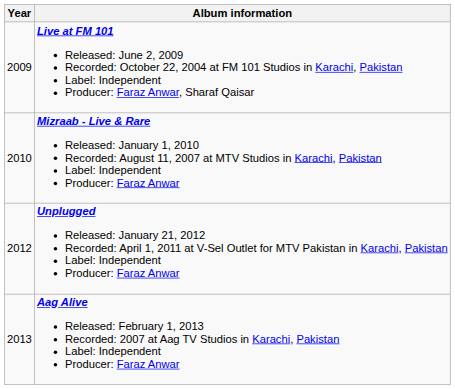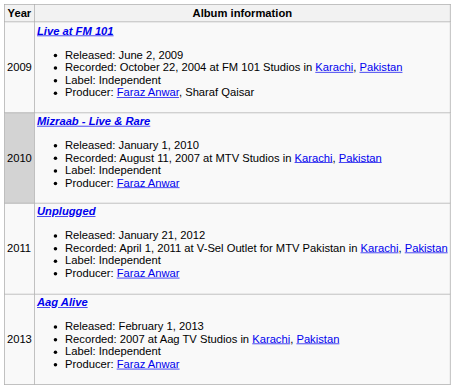(19, 158) no background -> (19, 158) lightgrey background
(19, 248) 2012 -> (19, 248) 2011
